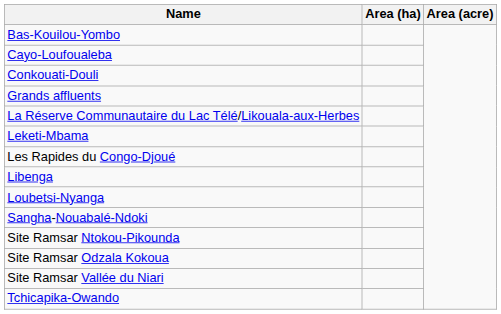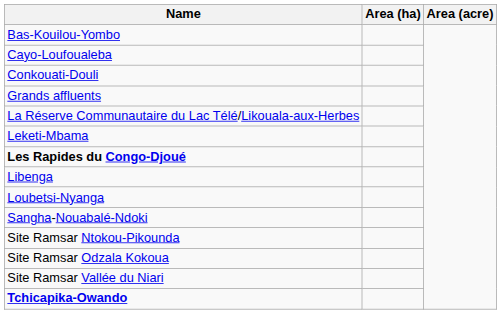(91, 156) normal -> (97, 156) bold
(63, 298) normal -> (67, 298) bold
